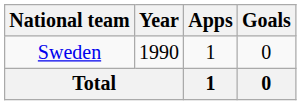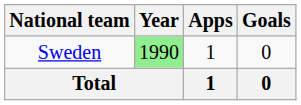(159, 52) no background -> (159, 52) lightgreen background
